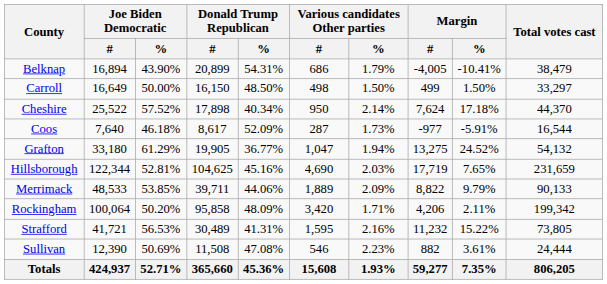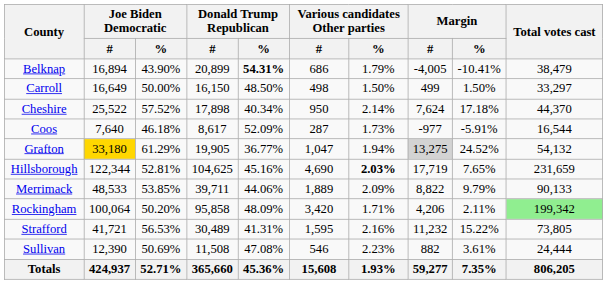(264, 68) normal -> (264, 68) bold
(110, 149) no background -> (110, 149) gold background
(430, 149) no background -> (430, 149) lightgrey background
(378, 169) normal -> (378, 169) bold
(554, 209) no background -> (554, 209) lightgreen background
